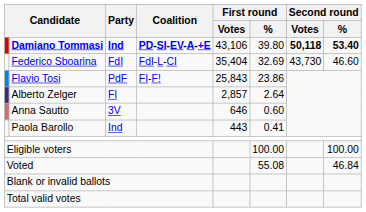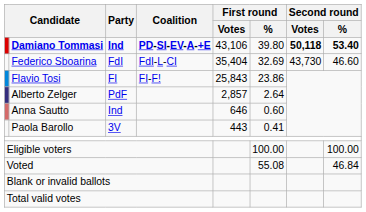(118, 78) PdF -> (113, 78) FI
(113, 95) FI -> (118, 95) PdF
(114, 111) 3V -> (115, 111) Ind
(115, 128) Ind -> (114, 128) 3V
